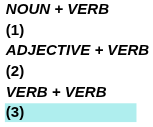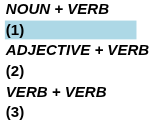(15, 29) no background -> (15, 29) lightblue background
(15, 112) paleturquoise background -> (15, 112) no background
